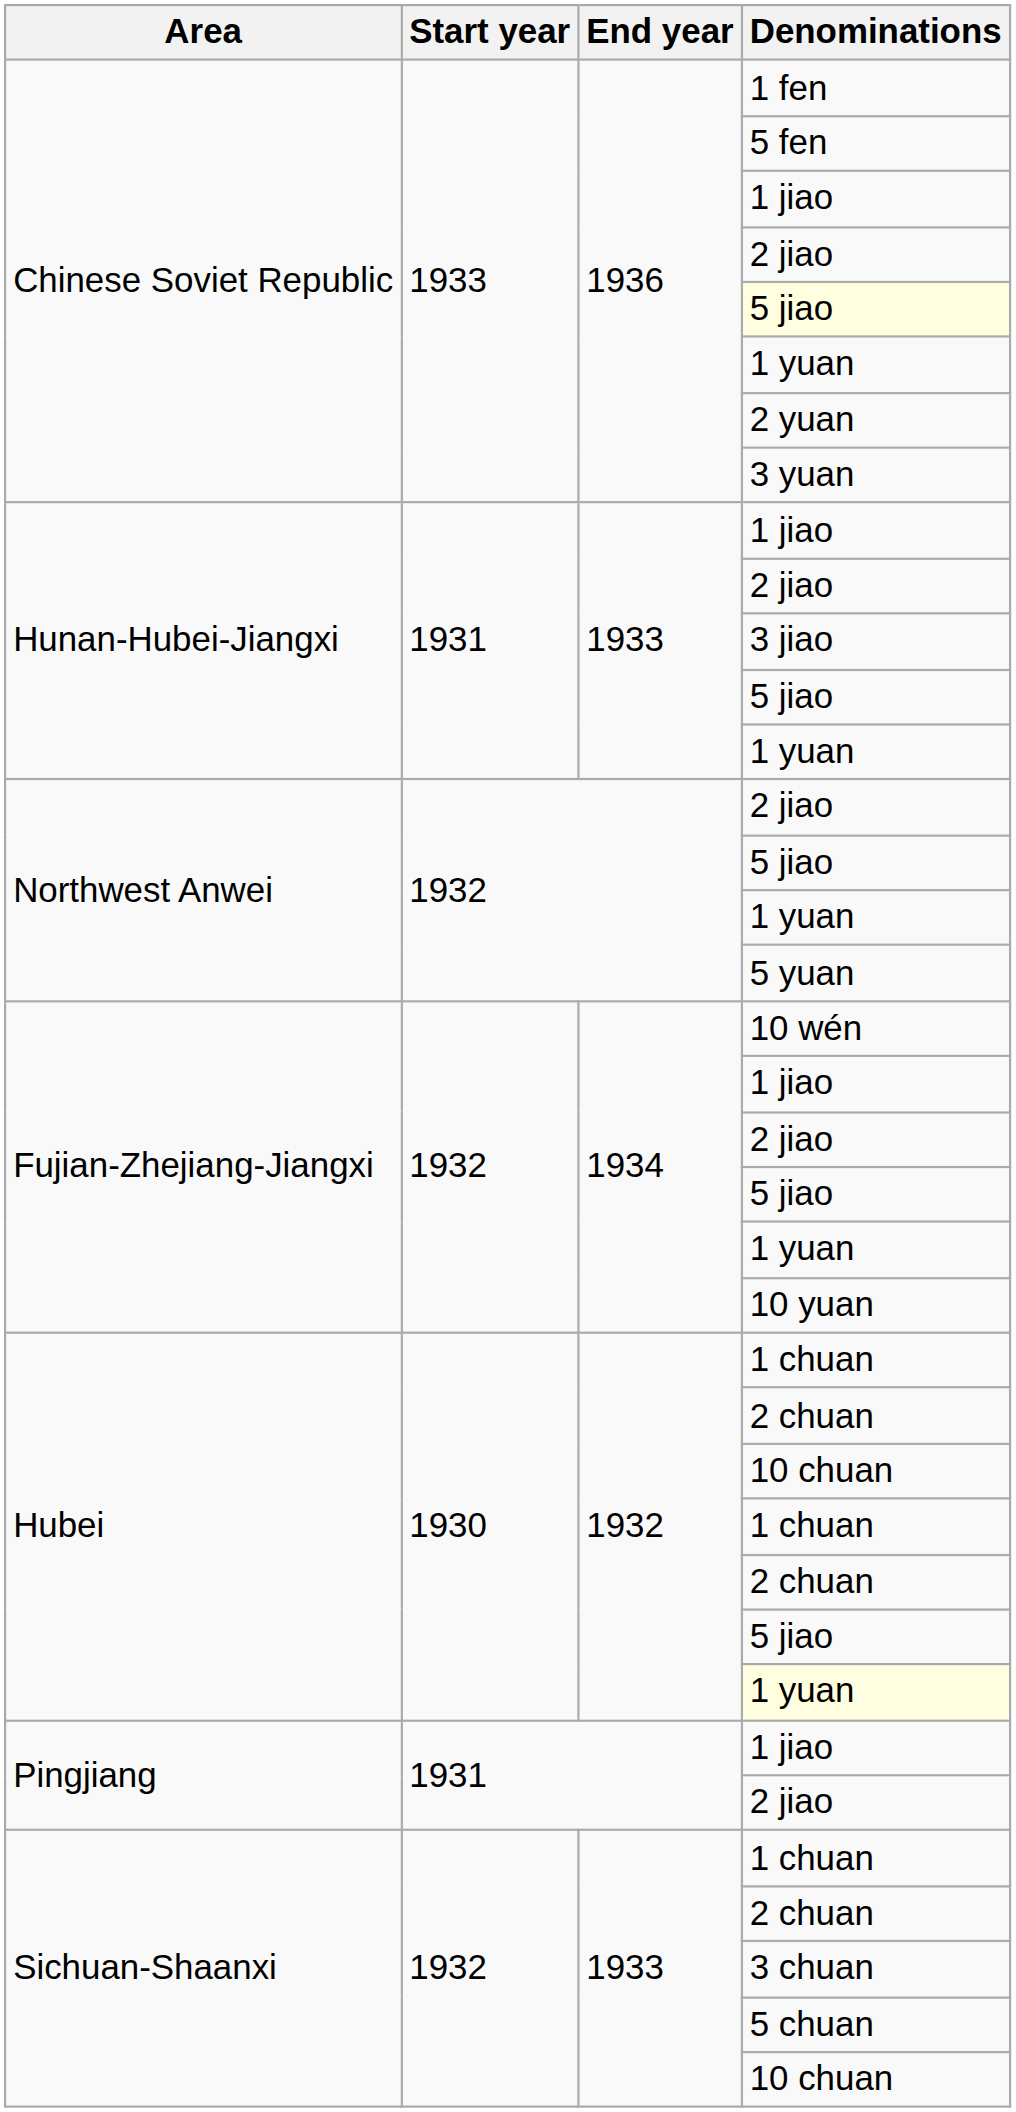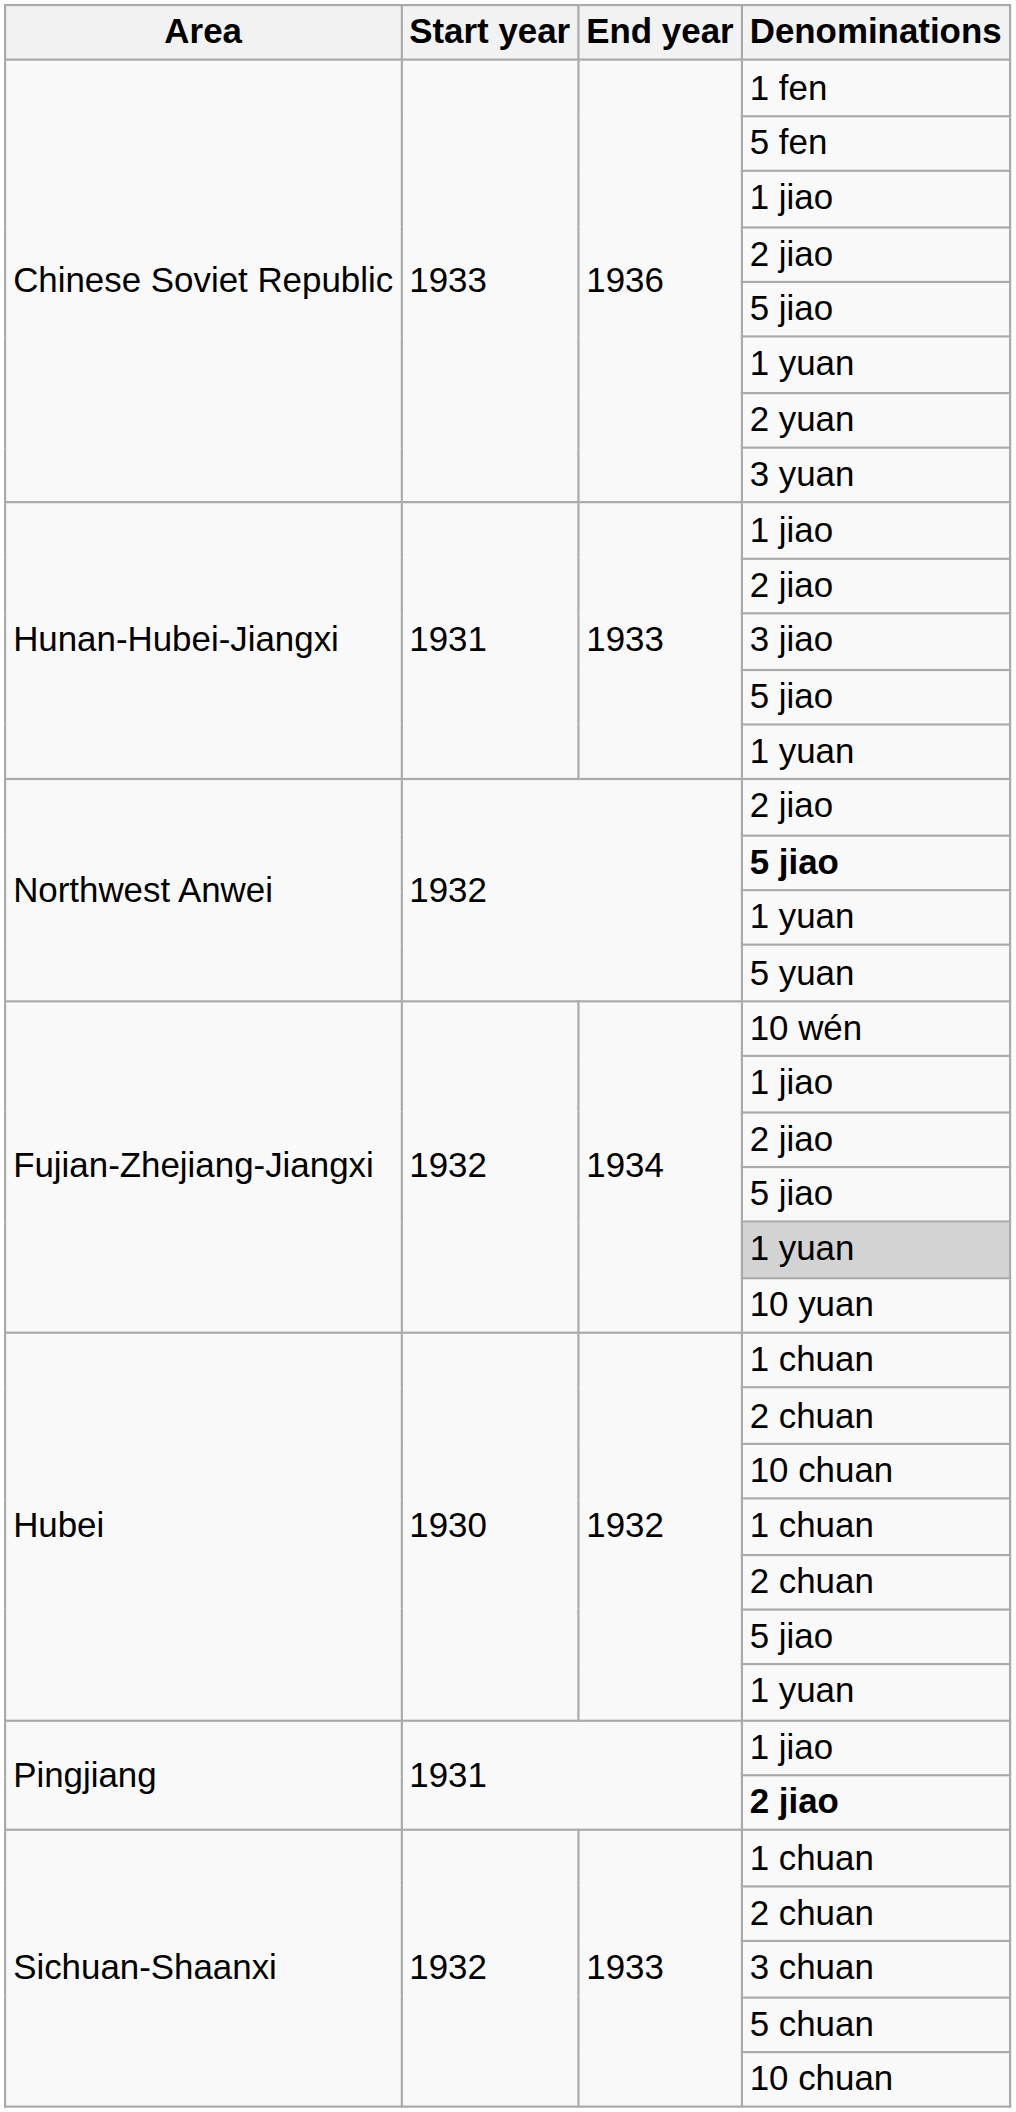(791, 308) lightyellow background -> (791, 308) no background
(791, 861) normal -> (794, 861) bold
(802, 1249) no background -> (802, 1249) lightgrey background
(802, 1691) lightyellow background -> (802, 1691) no background
(791, 1802) normal -> (794, 1802) bold
